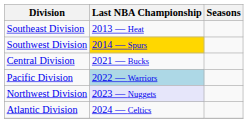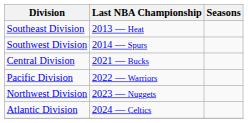(120, 45) gold background -> (120, 45) no background
(125, 77) lightblue background -> (125, 77) no background
(124, 93) lavender background -> (124, 93) no background
